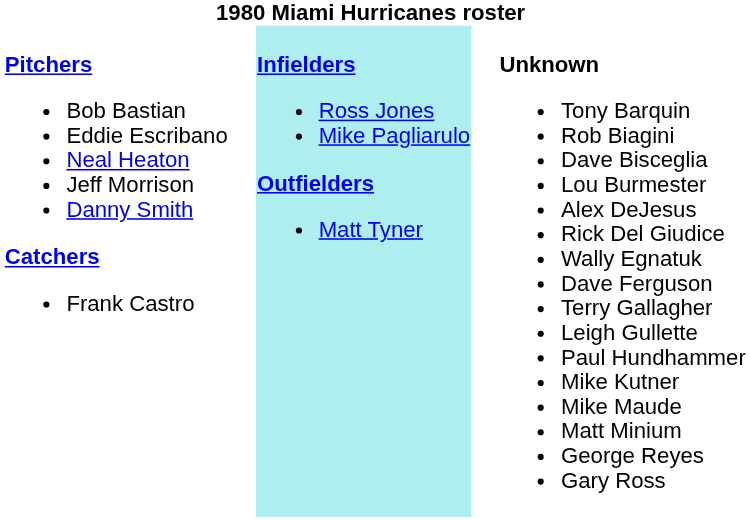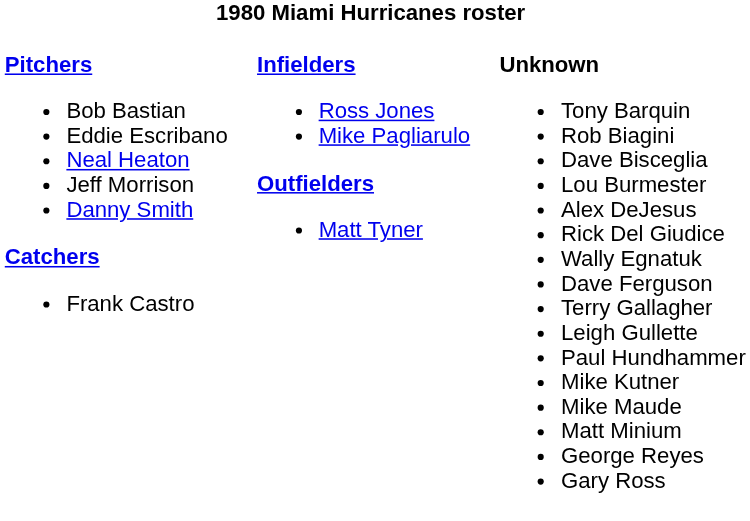(364, 147) paleturquoise background -> (364, 147) no background
